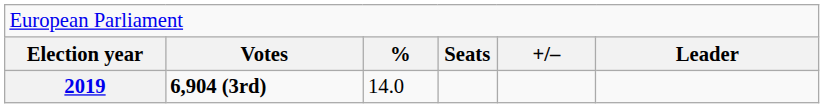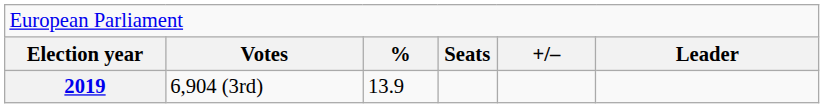(218, 86) bold -> (217, 86) normal
(386, 86) 14.0 -> (386, 86) 13.9
